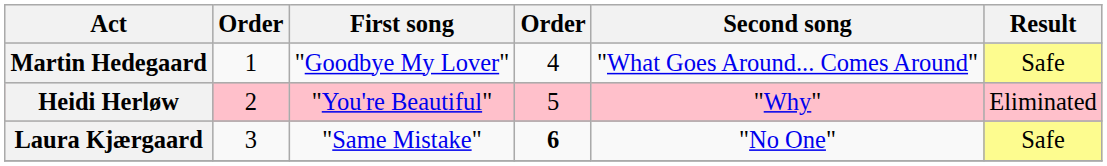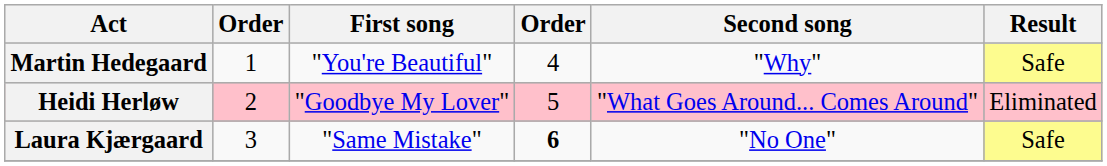(402, 62) "Goodbye My Lover" -> (402, 62) "You're Beautiful"
(788, 62) "What Goes Around... Comes Around" -> (788, 62) "Why"
(402, 101) "You're Beautiful" -> (402, 101) "Goodbye My Lover"
(788, 101) "Why" -> (788, 101) "What Goes Around... Comes Around"
